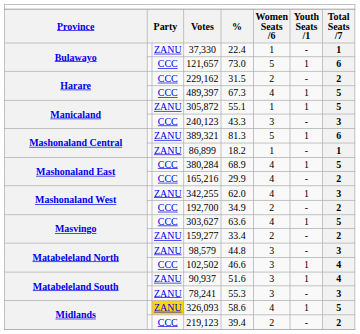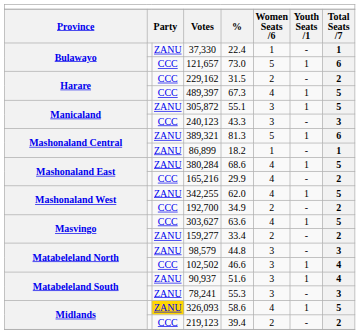(272, 107) 1 -> (272, 107) 3
(168, 165) CCC -> (168, 165) ZANU
(237, 165) 68.9 -> (237, 165) 68.6
(339, 193) 3 -> (339, 193) 5
